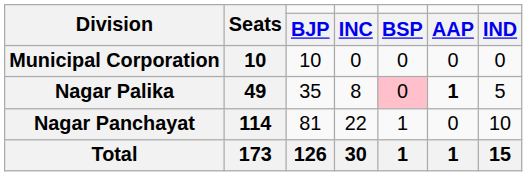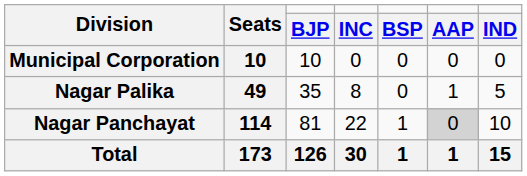(402, 92) pink background -> (402, 92) no background
(453, 92) bold -> (453, 92) normal
(453, 123) no background -> (453, 123) lightgrey background
